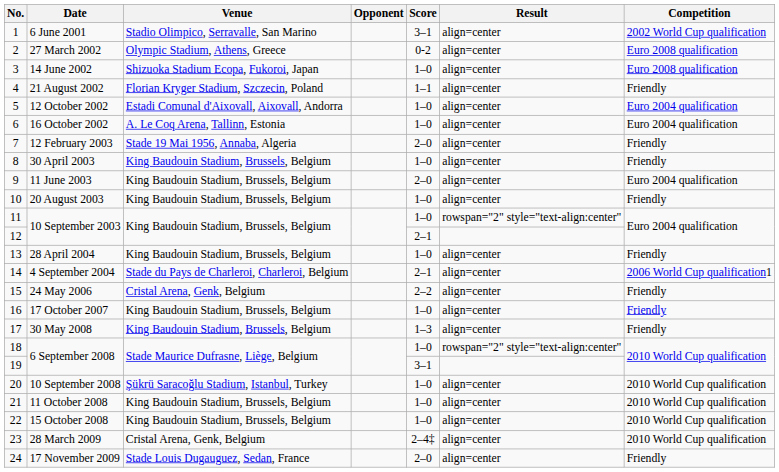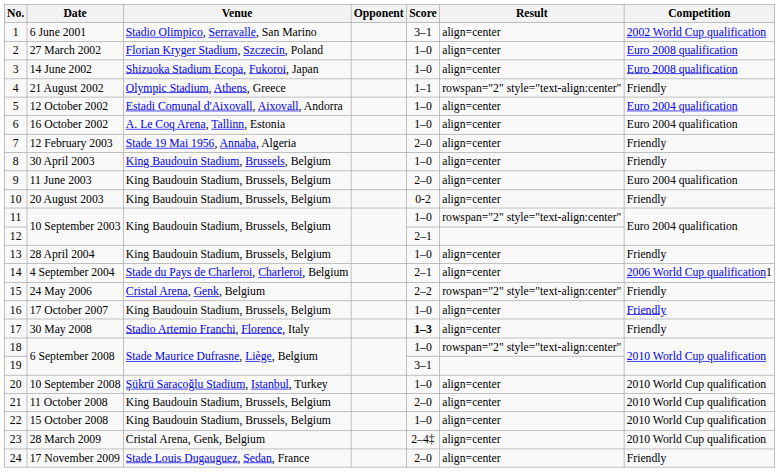(206, 50) Olympic Stadium, Athens, Greece -> (224, 50) Florian Kryger Stadium, Szczecin, Poland
(423, 50) 0-2 -> (423, 50) 1–0
(224, 87) Florian Kryger Stadium, Szczecin, Poland -> (206, 87) Olympic Stadium, Athens, Greece
(471, 87) align=center -> (532, 87) rowspan="2" style="text-align:center"
(423, 198) 1–0 -> (423, 198) 0-2
(471, 291) align=center -> (532, 291) rowspan="2" style="text-align:center"
(228, 328) King Baudouin Stadium, Brussels, Belgium -> (218, 328) Stadio Artemio Franchi, Florence, Italy
(423, 328) normal -> (423, 328) bold
(423, 402) 1–0 -> (423, 402) 2–0
